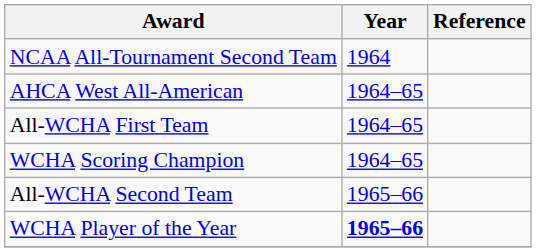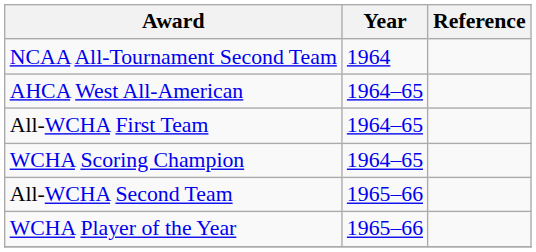(385, 228) bold -> (385, 228) normal
